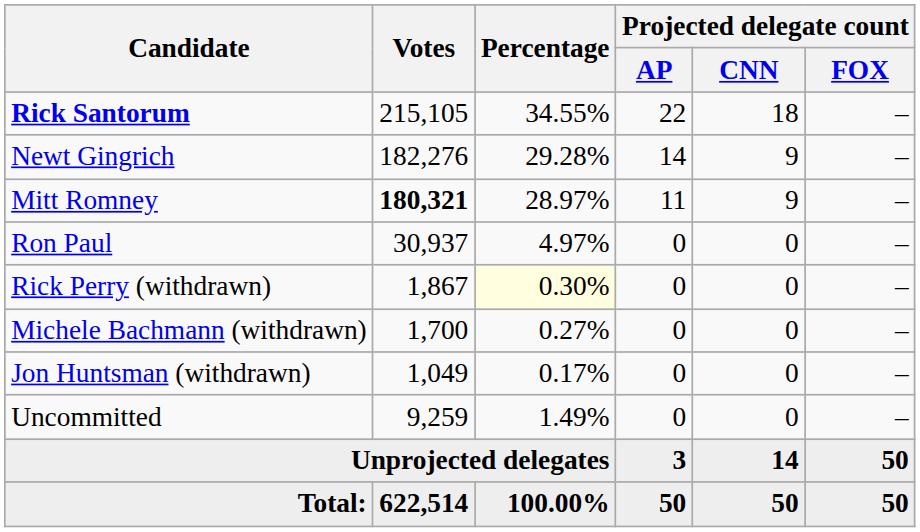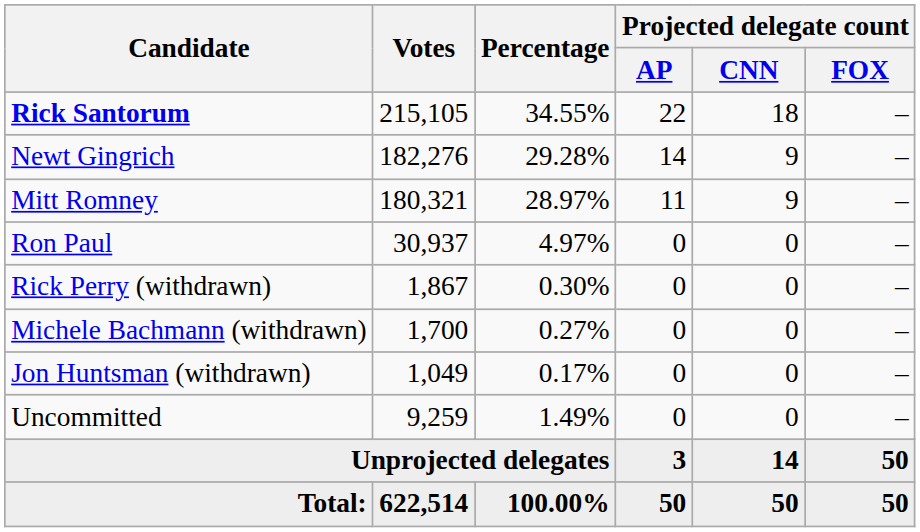(424, 199) bold -> (424, 199) normal
(574, 286) lightyellow background -> (574, 286) no background
